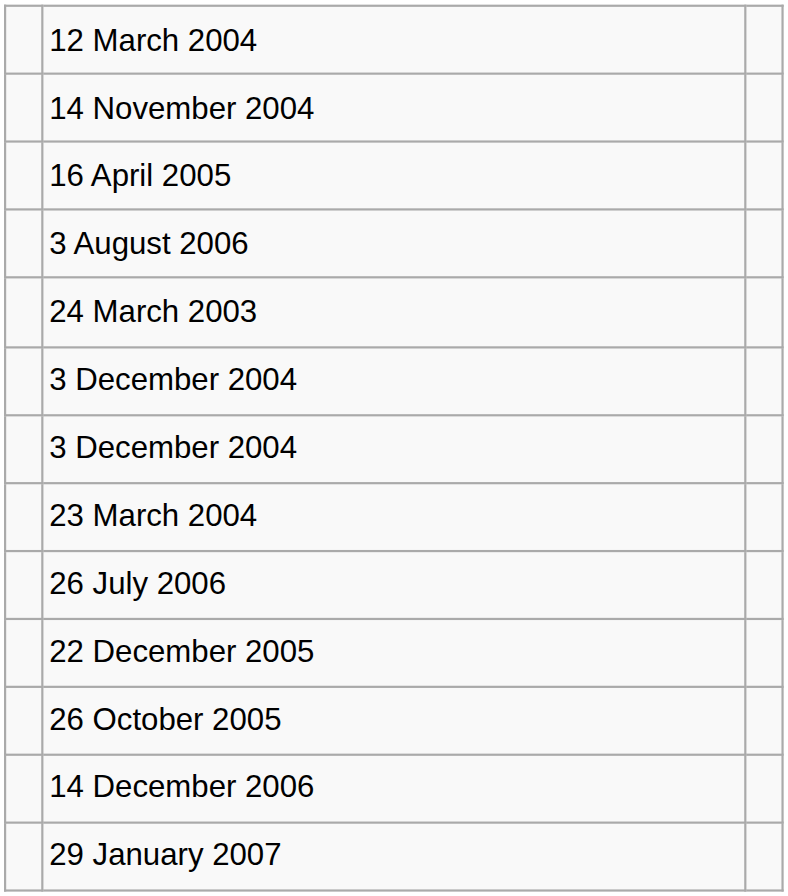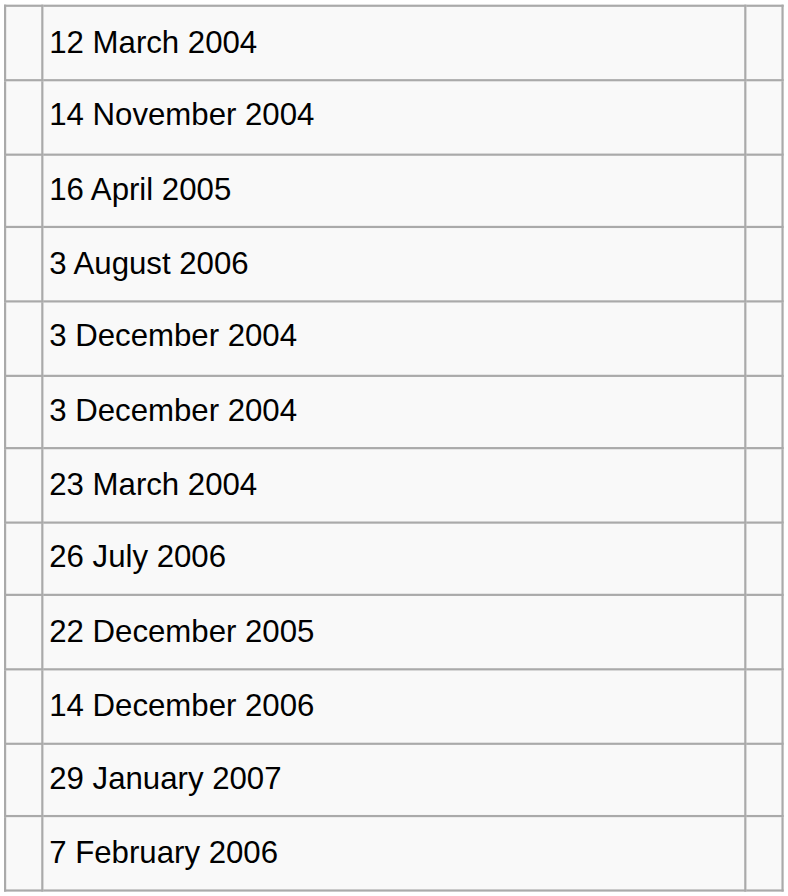- row: (24, 312)
- row: (24, 721)
+ row: (24, 854)
